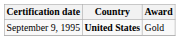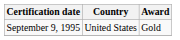(112, 27) bold -> (111, 27) normal
